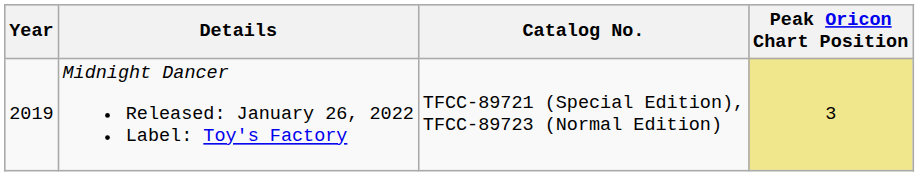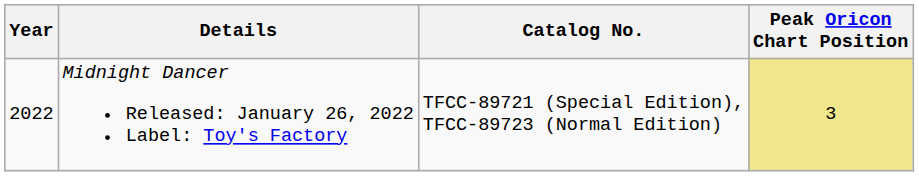(31, 114) 2019 -> (31, 114) 2022
